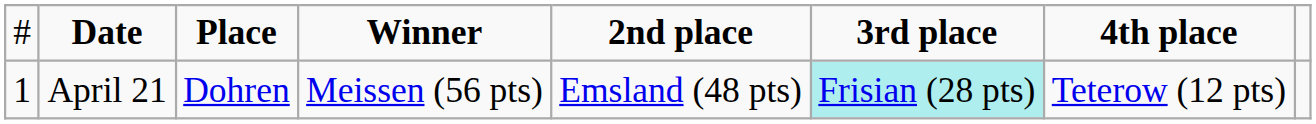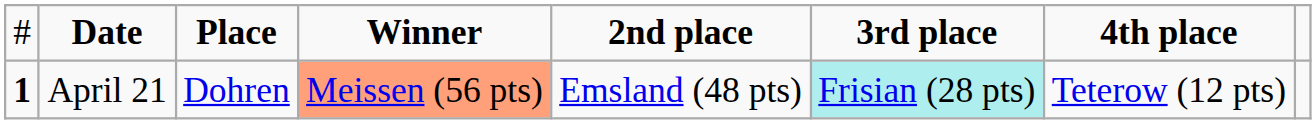(22, 88) normal -> (22, 88) bold
(424, 88) no background -> (424, 88) lightsalmon background
